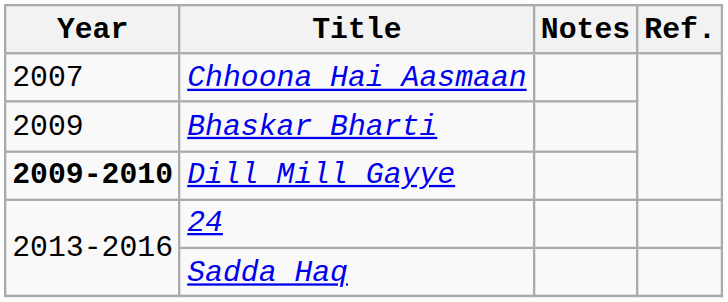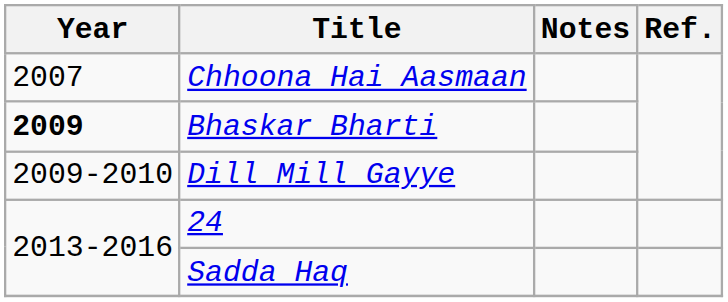(48, 126) normal -> (48, 126) bold
(93, 175) bold -> (93, 175) normal
